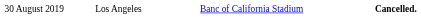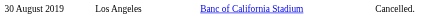(396, 9) bold -> (395, 9) normal
